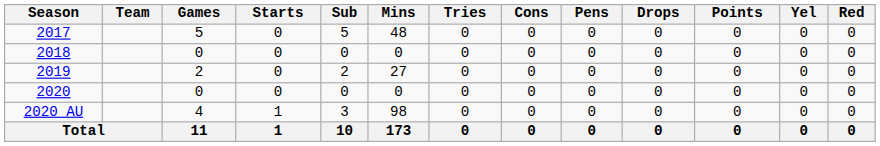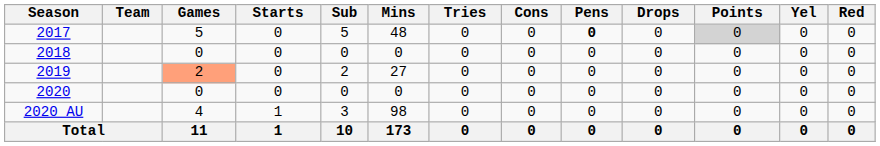(592, 34) normal -> (592, 34) bold
(737, 34) no background -> (737, 34) lightgrey background
(199, 73) no background -> (199, 73) lightsalmon background
